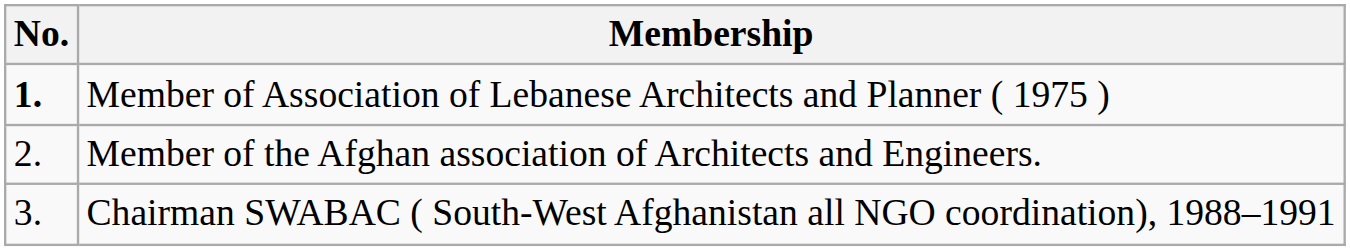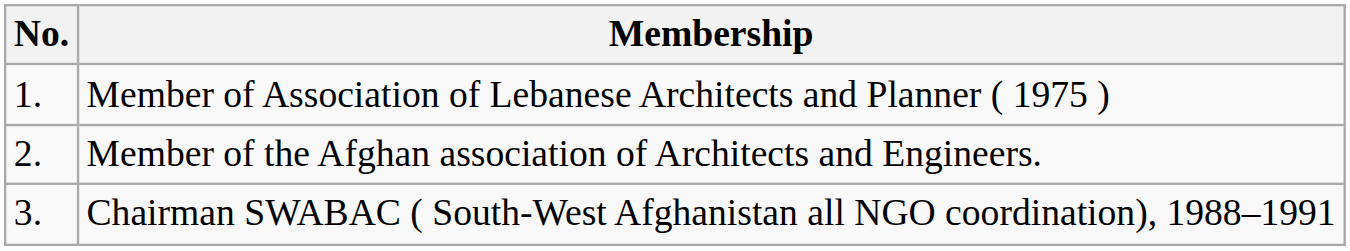(28, 93) bold -> (28, 93) normal
